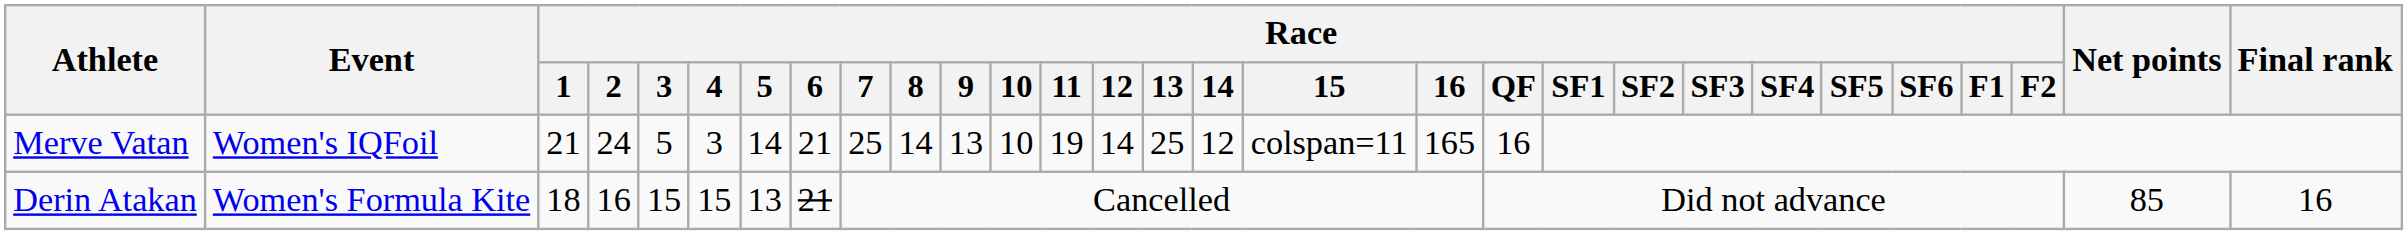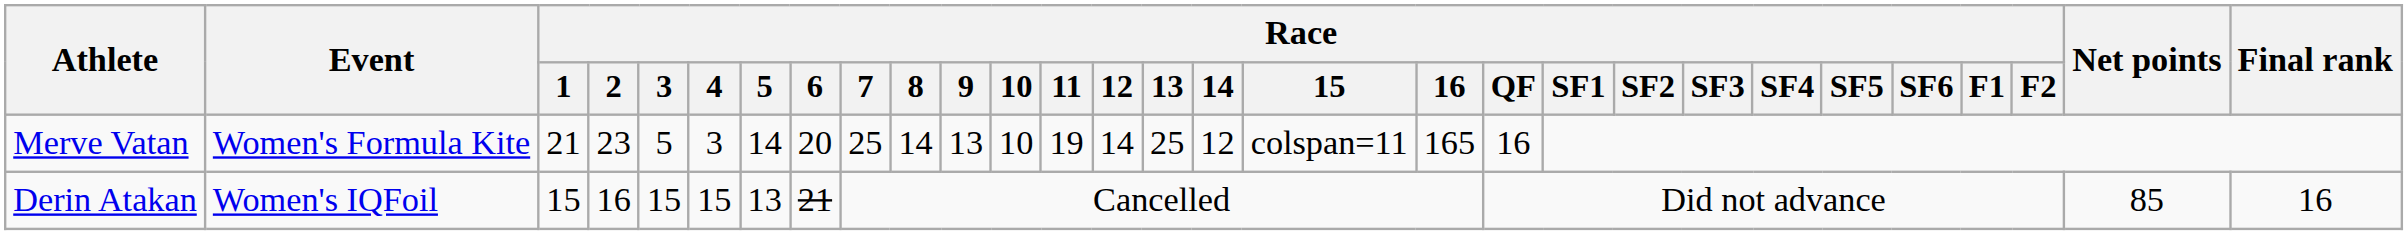(325, 143) Women's IQFoil -> (372, 143) Women's Formula Kite
(614, 143) 24 -> (614, 143) 23
(815, 143) 21 -> (815, 143) 20
(372, 199) Women's Formula Kite -> (325, 199) Women's IQFoil
(563, 199) 18 -> (563, 199) 15
